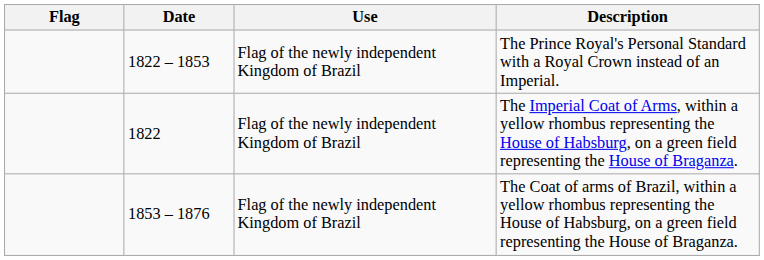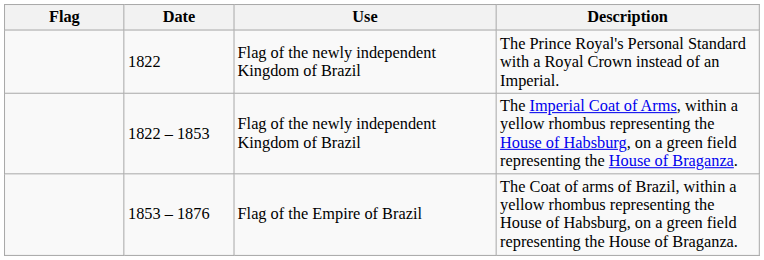(169, 61) 1822 – 1853 -> (144, 61) 1822
(144, 133) 1822 -> (169, 133) 1822 – 1853
(337, 214) Flag of the newly independent Kingdom of Brazil -> (330, 214) Flag of the Empire of Brazil
